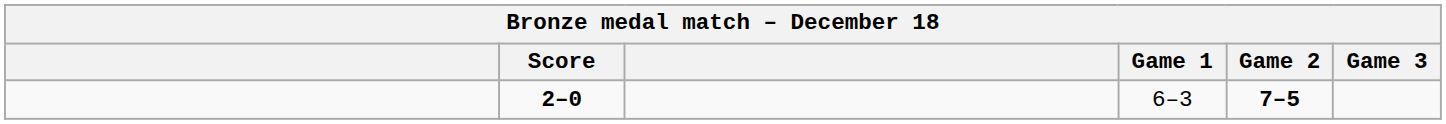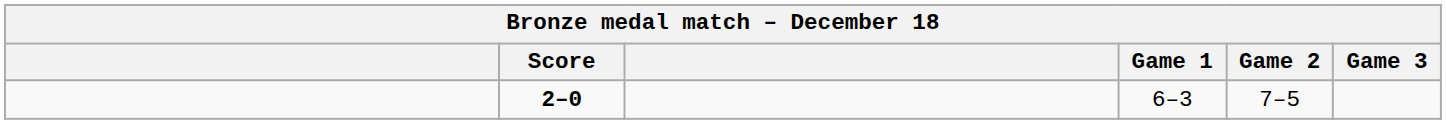(1280, 99) bold -> (1280, 99) normal
